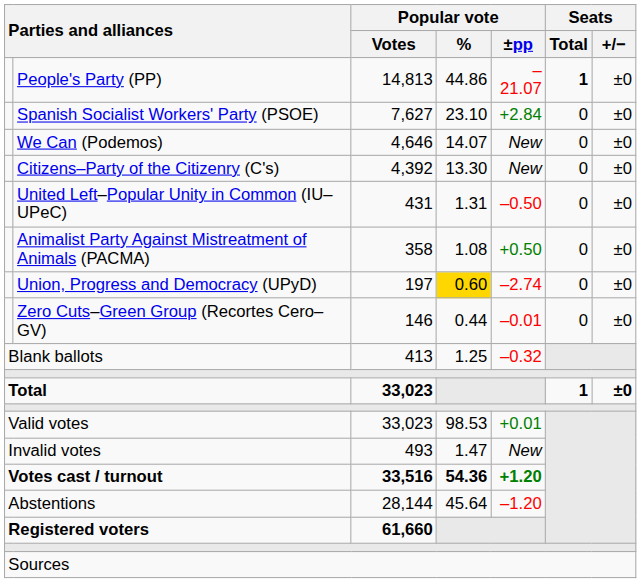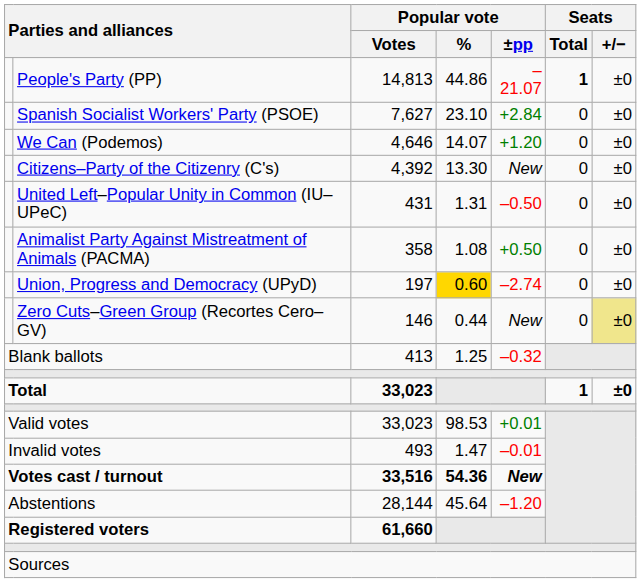(525, 141) New -> (521, 141) +1.20
(521, 320) –0.01 -> (525, 320) New
(623, 320) no background -> (623, 320) khaki background
(525, 450) New -> (521, 450) –0.01
(521, 477) +1.20 -> (525, 477) New
